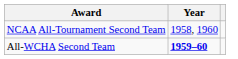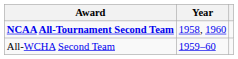(86, 29) normal -> (90, 29) bold
(189, 46) bold -> (197, 46) normal
